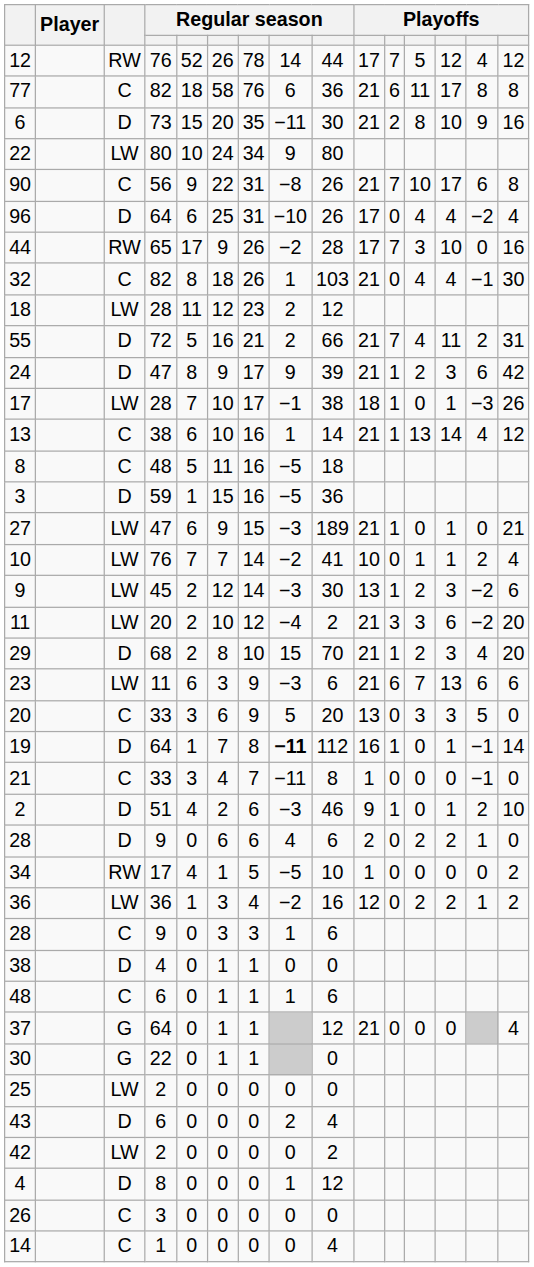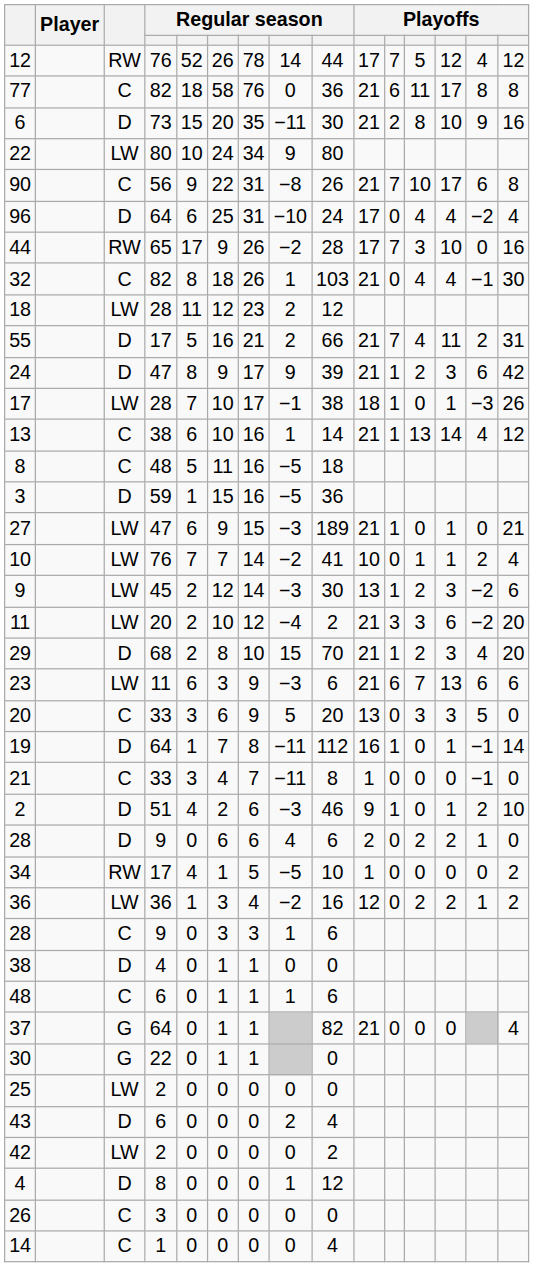(290, 91) 6 -> (290, 91) 0
(333, 216) 26 -> (333, 216) 24
(161, 341) 72 -> (161, 341) 17
(290, 747) bold -> (290, 747) normal
(333, 1027) 12 -> (333, 1027) 82
